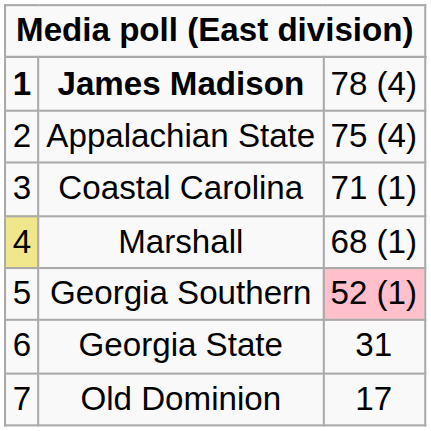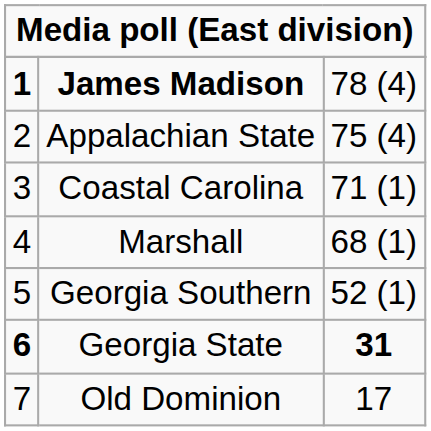(22, 240) khaki background -> (22, 240) no background
(374, 293) pink background -> (374, 293) no background
(22, 346) normal -> (22, 346) bold
(374, 346) normal -> (374, 346) bold
